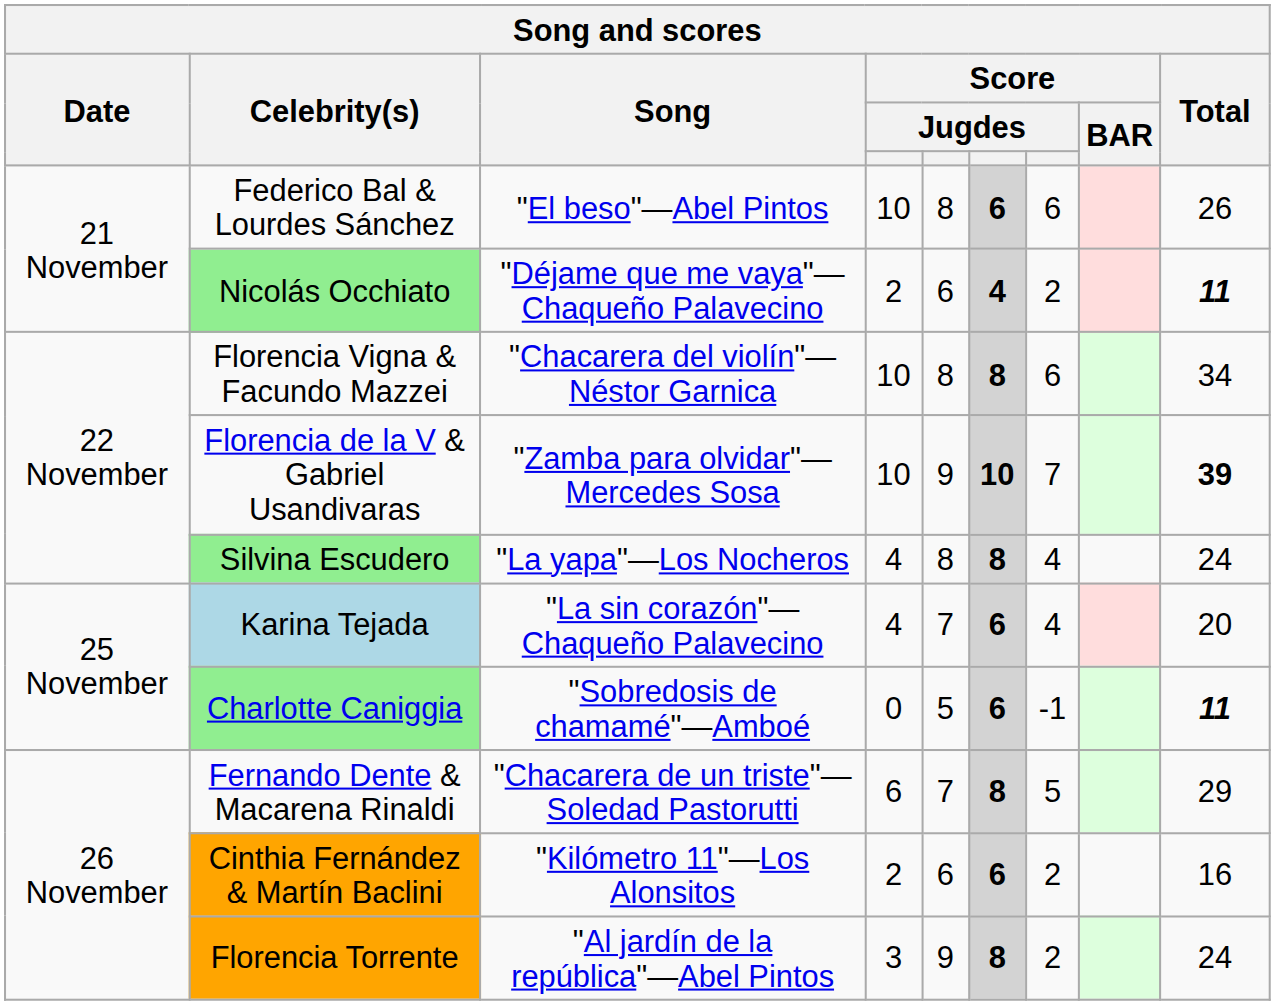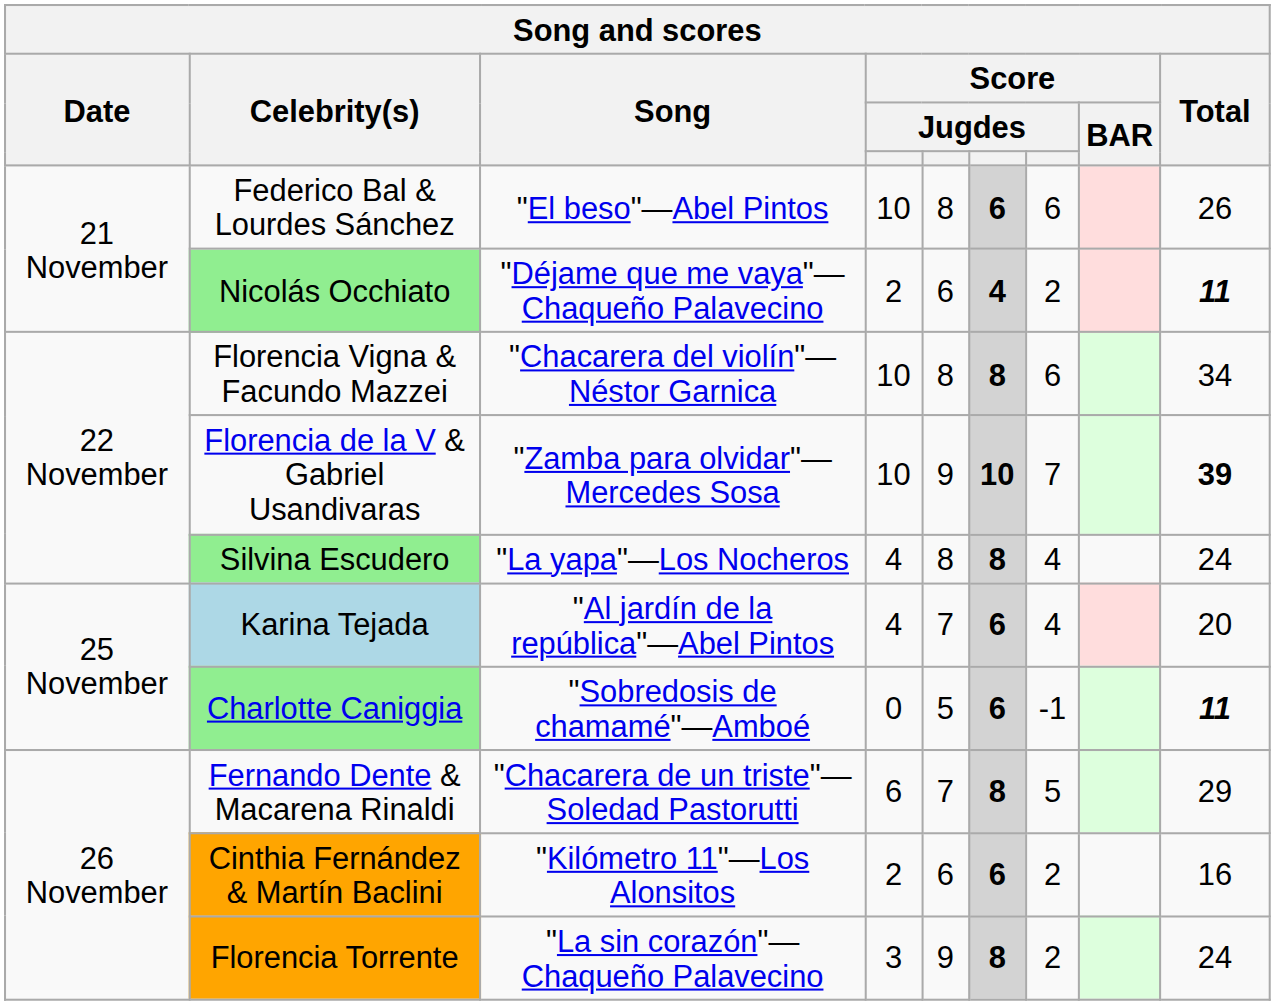(673, 625) "La sin corazón"—Chaqueño Palavecino -> (673, 625) "Al jardín de la república"—Abel Pintos
(673, 958) "Al jardín de la república"—Abel Pintos -> (673, 958) "La sin corazón"—Chaqueño Palavecino
